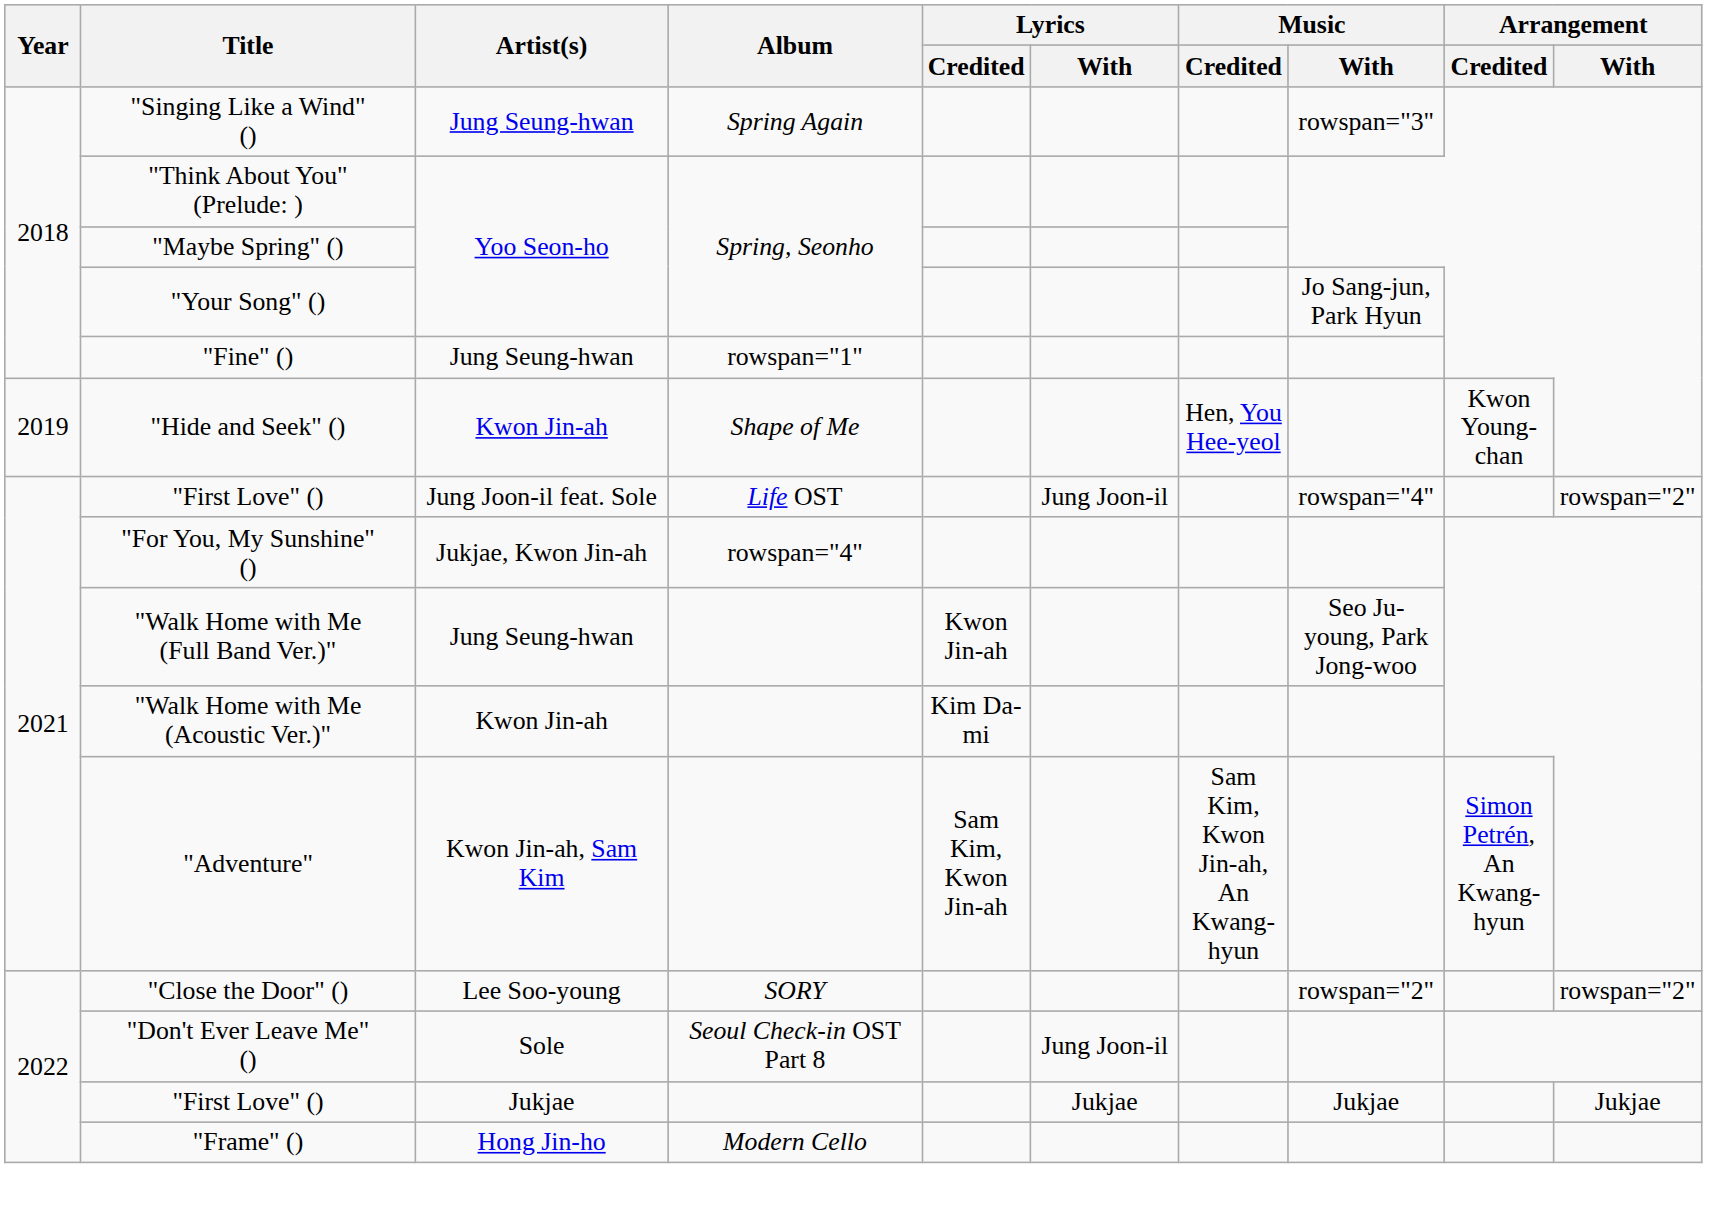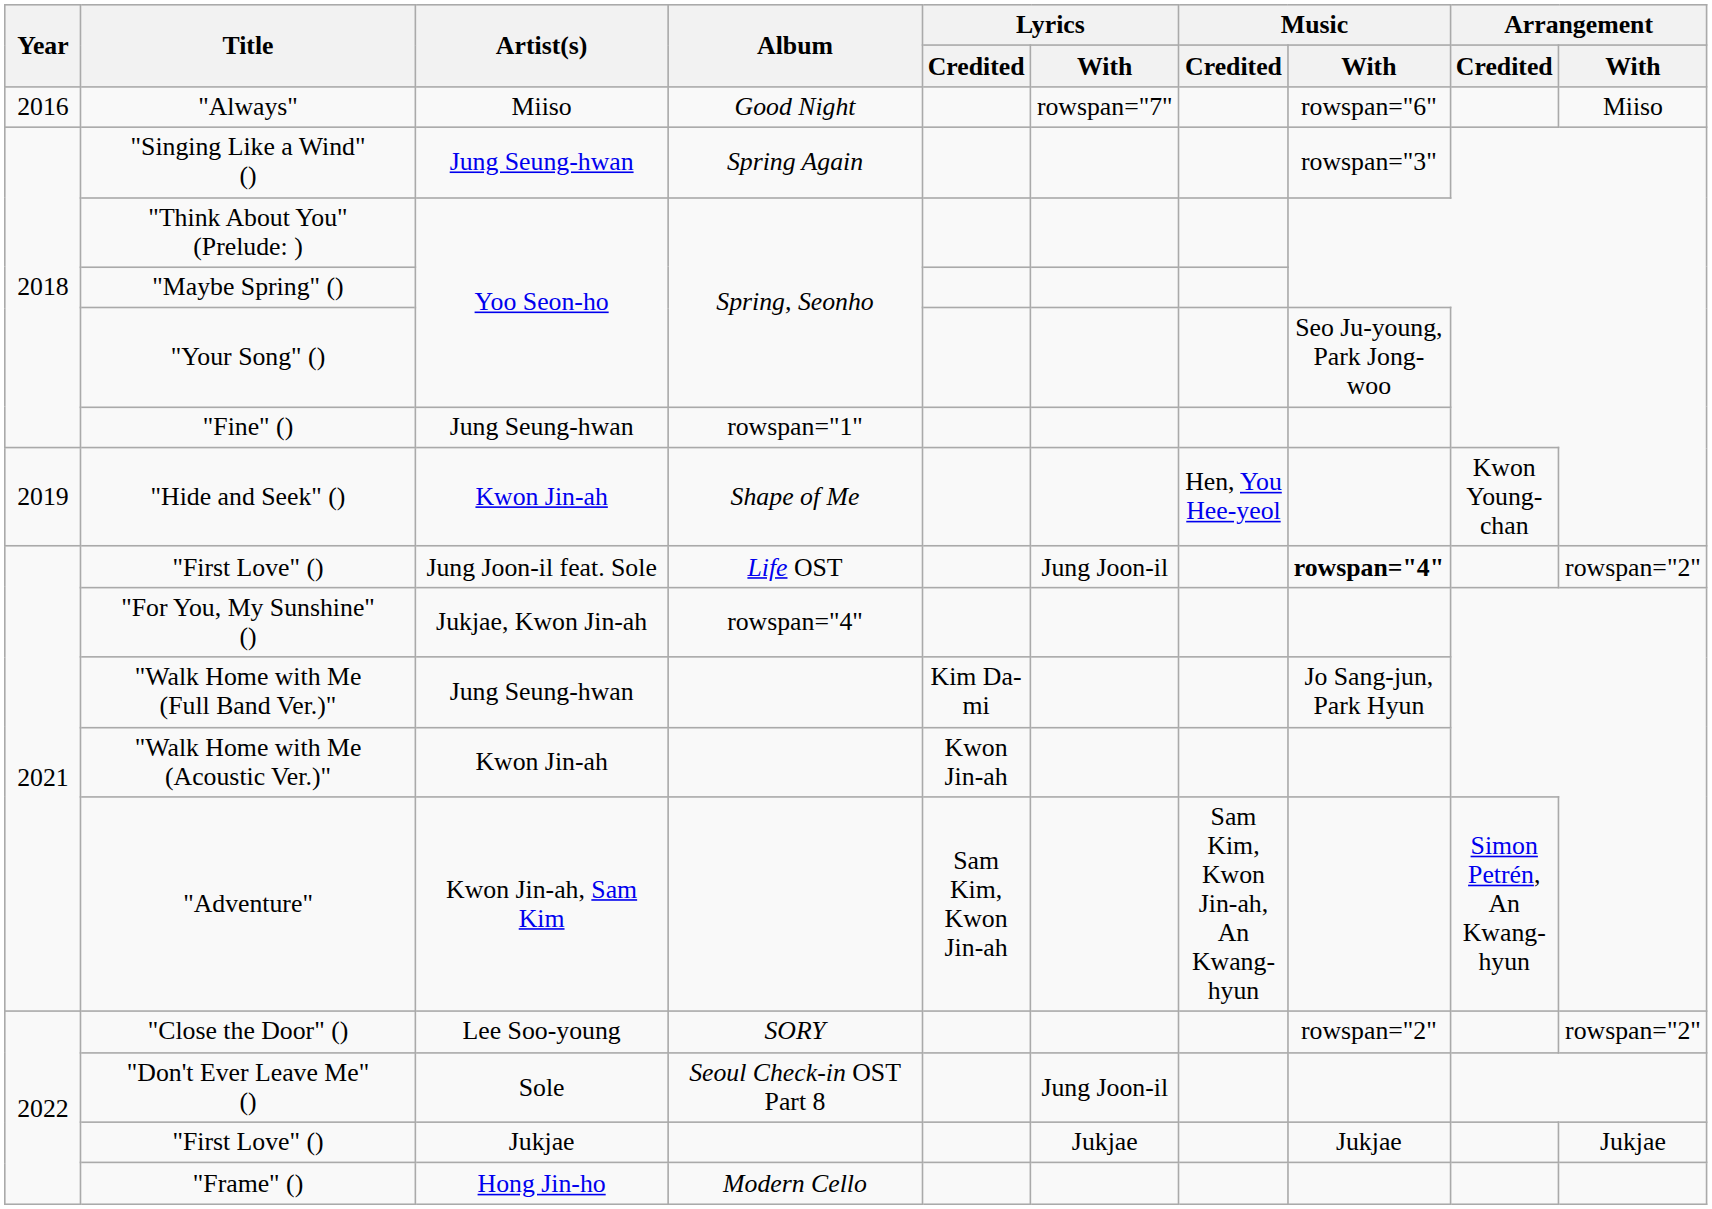+ row: (248, 106)
(1366, 301) Jo Sang-jun, Park Hyun -> (1369, 356) Seo Ju-young, Park Jong-woo
(1366, 496) normal -> (1369, 566) bold
(976, 636) Kwon Jin-ah -> (976, 691) Kim Da-mi
(1366, 636) Seo Ju-young, Park Jong-woo -> (1369, 691) Jo Sang-jun, Park Hyun
(976, 720) Kim Da-mi -> (976, 761) Kwon Jin-ah
